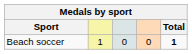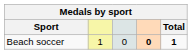(149, 42) normal -> (149, 42) bold
